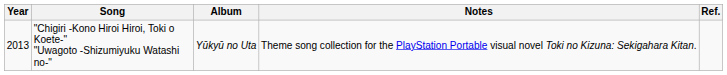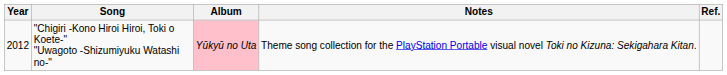(18, 45) 2013 -> (18, 45) 2012
(226, 45) no background -> (226, 45) pink background
